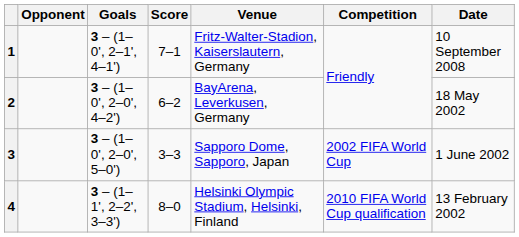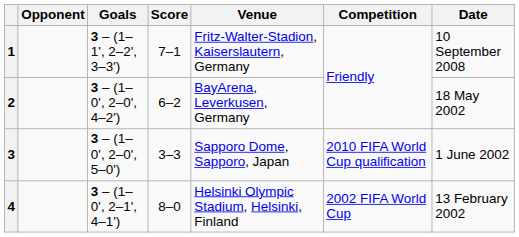(114, 51) 3 – (1–0', 2–1', 4–1') -> (114, 51) 3 – (1–1', 2–2', 3–3')
(376, 154) 2002 FIFA World Cup -> (376, 154) 2010 FIFA World Cup qualification
(114, 206) 3 – (1–1', 2–2', 3–3') -> (114, 206) 3 – (1–0', 2–1', 4–1')
(376, 206) 2010 FIFA World Cup qualification -> (376, 206) 2002 FIFA World Cup
